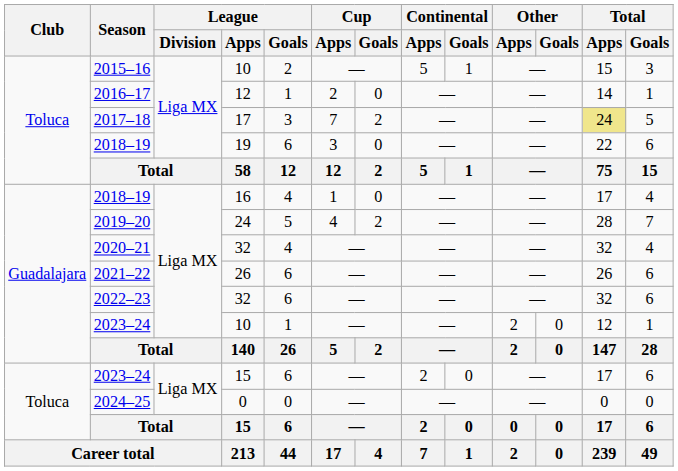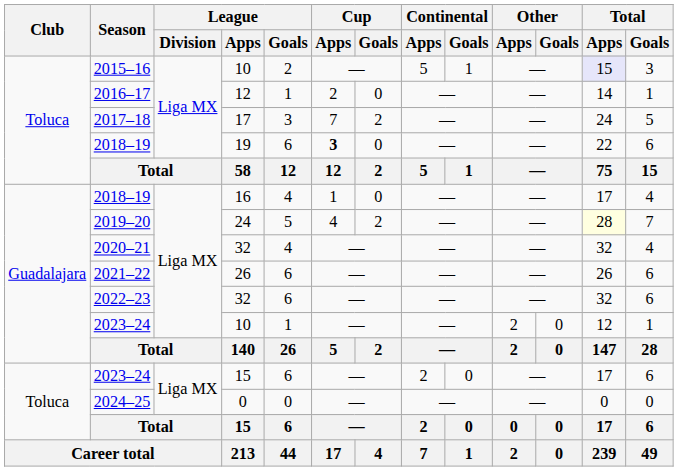(604, 68) no background -> (604, 68) lavender background
(604, 119) khaki background -> (604, 119) no background
(333, 145) normal -> (333, 145) bold
(604, 222) no background -> (604, 222) lightyellow background
